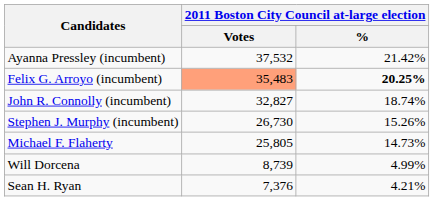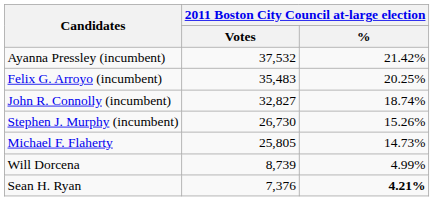(275, 79) lightsalmon background -> (277, 79) no background
(404, 79) bold -> (405, 79) normal
(408, 185) normal -> (407, 185) bold
